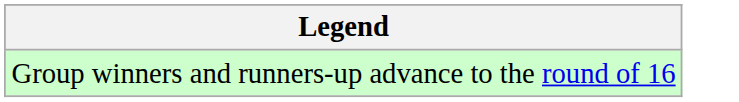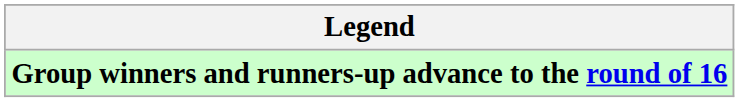(344, 72) normal -> (369, 72) bold
